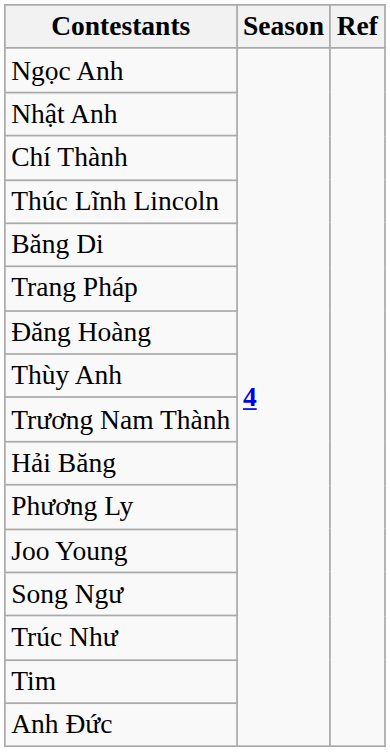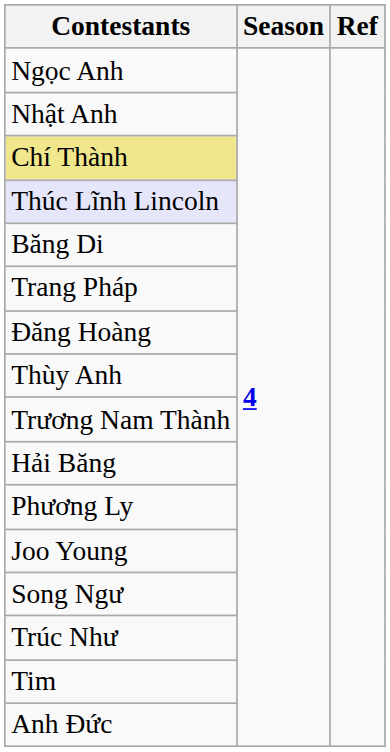(69, 157) no background -> (69, 157) khaki background
(115, 200) no background -> (115, 200) lavender background
